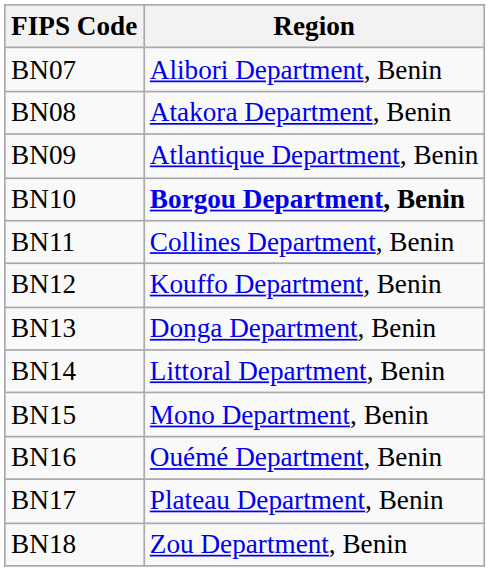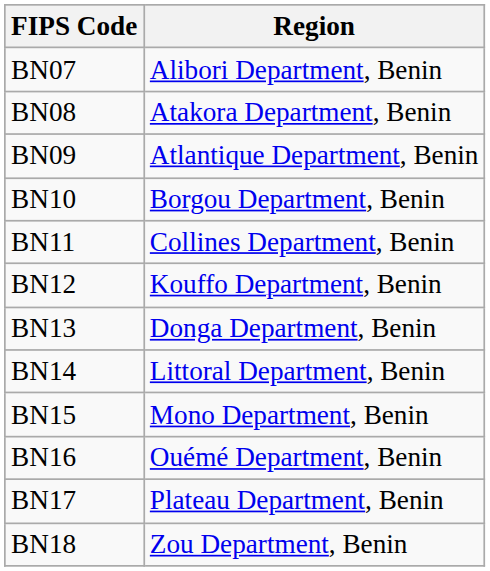(307, 198) bold -> (297, 198) normal
